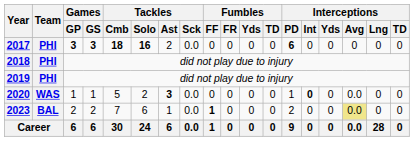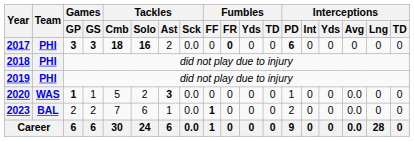(230, 45) normal -> (230, 45) bold
(73, 95) normal -> (73, 95) bold
(310, 95) bold -> (310, 95) normal
(355, 111) khaki background -> (355, 111) no background
